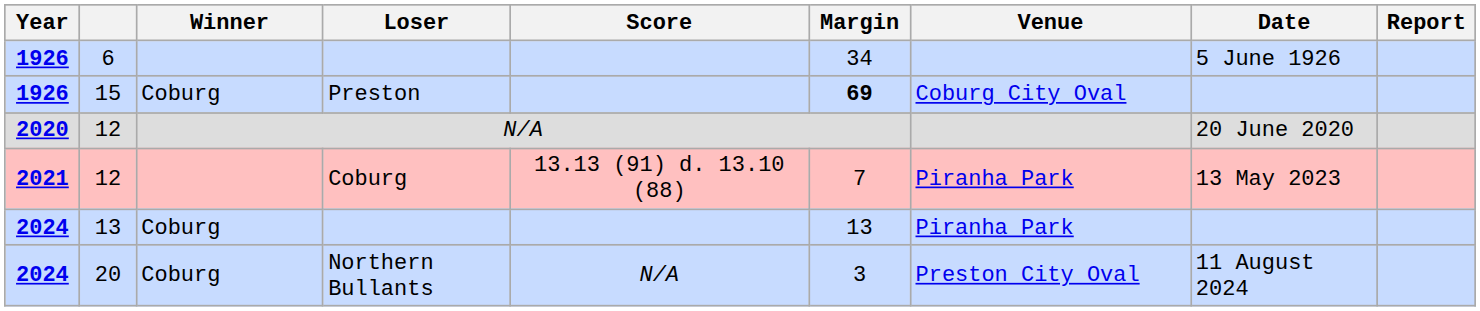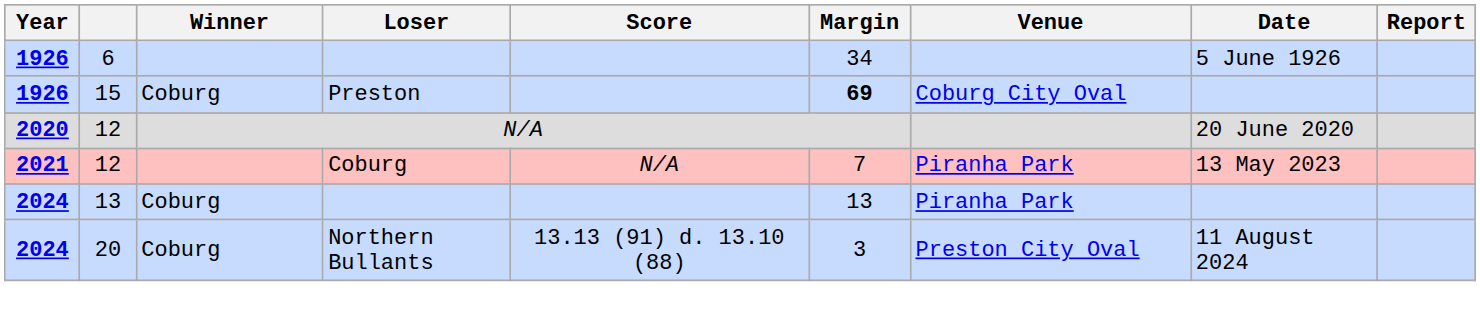(659, 179) 13.13 (91) d. 13.10 (88) -> (659, 166) N/A
(659, 276) N/A -> (659, 250) 13.13 (91) d. 13.10 (88)
